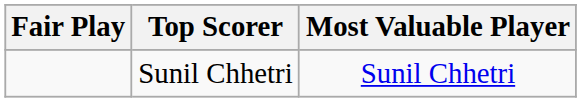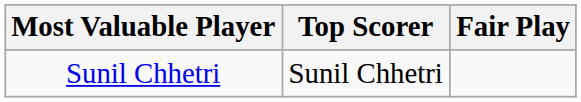columns swapped: (438, 27) <-> (68, 27)
